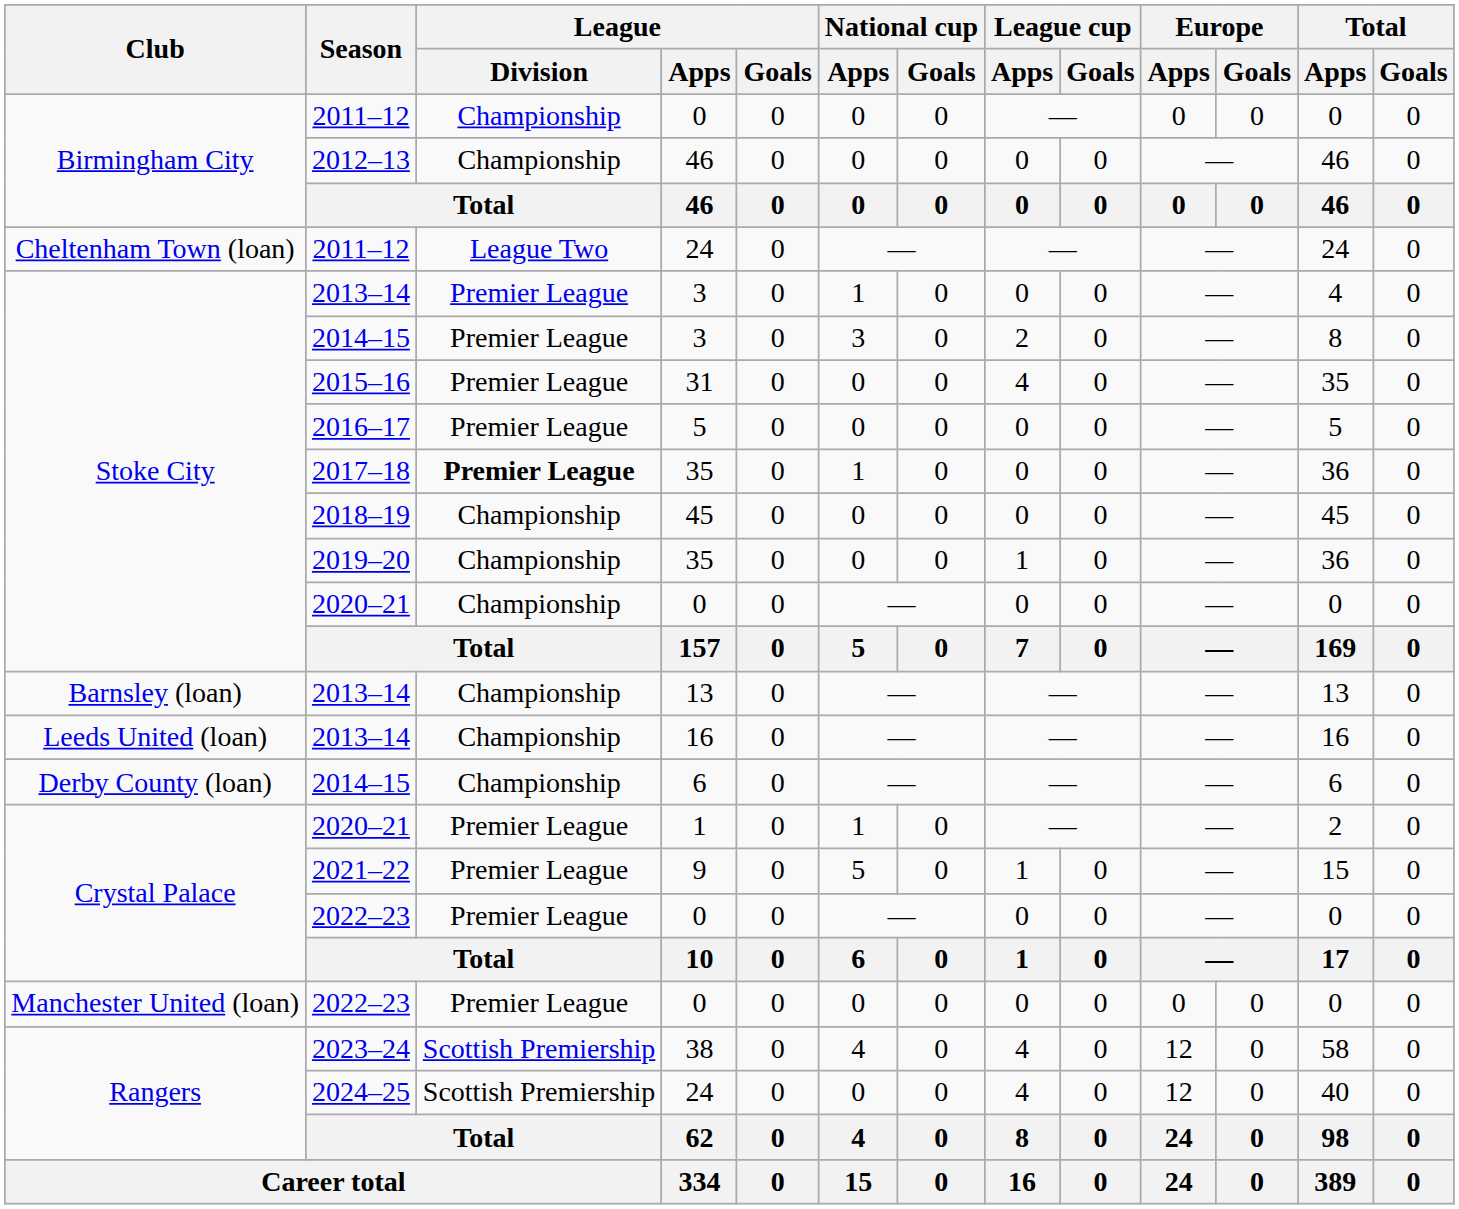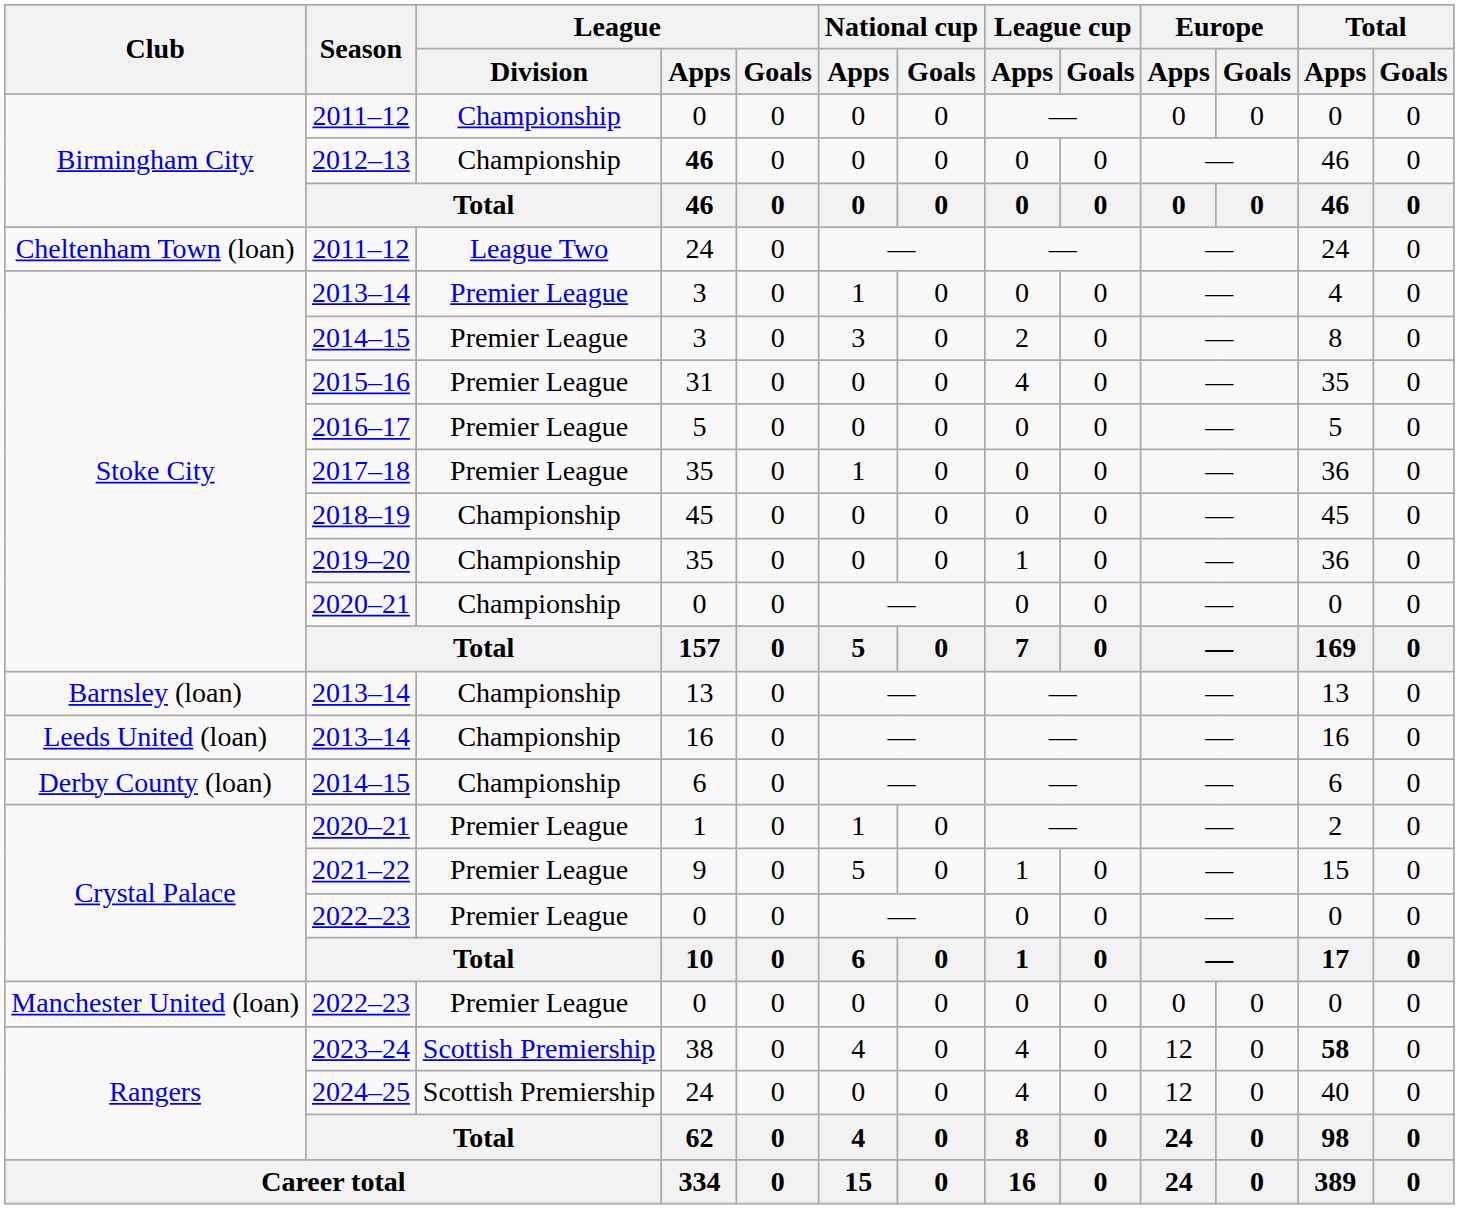(699, 159) normal -> (699, 159) bold
(539, 470) bold -> (539, 470) normal
(1335, 1048) normal -> (1335, 1048) bold
